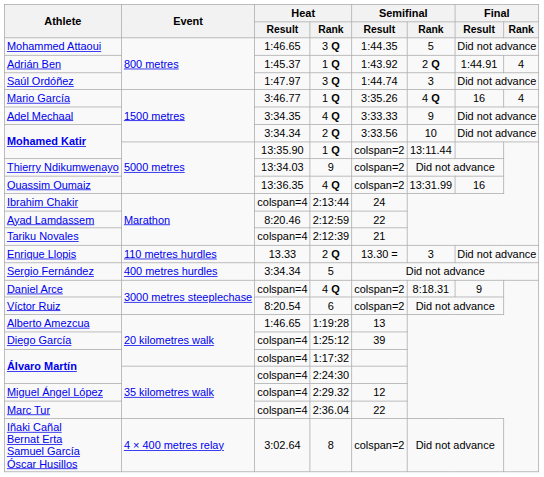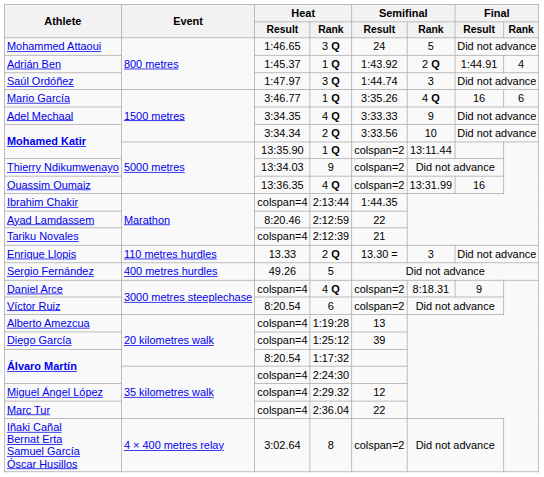(379, 47) 1:44.35 -> (379, 47) 24
(521, 99) 4 -> (521, 99) 6
(379, 203) 24 -> (379, 203) 1:44.35
(282, 272) 3:34.34 -> (282, 272) 49.26
(282, 324) 1:46.65 -> (282, 324) colspan=4
(282, 358) colspan=4 -> (282, 358) 8:20.54
